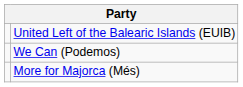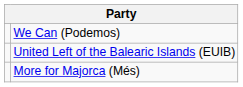rows swapped: (67, 52) <-> (124, 33)
